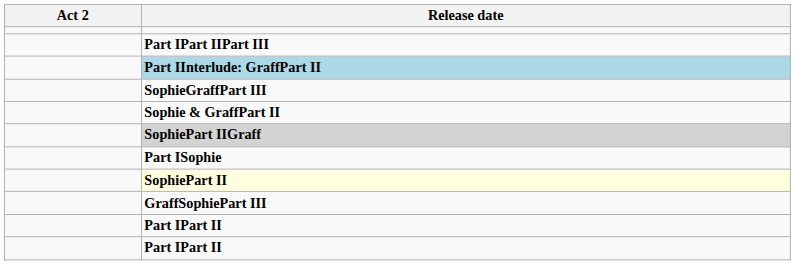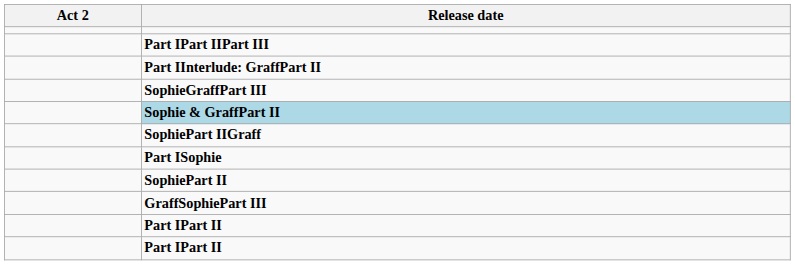(233, 67) lightblue background -> (233, 67) no background
(212, 112) no background -> (212, 112) lightblue background
(203, 135) lightgrey background -> (203, 135) no background
(186, 180) lightyellow background -> (186, 180) no background
